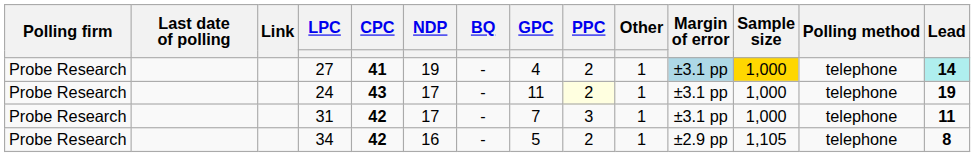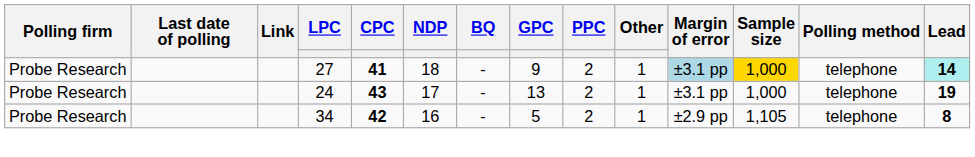(430, 70) 19 -> (430, 70) 18
(536, 70) 4 -> (536, 70) 9
(536, 93) 11 -> (536, 93) 13
(589, 93) lightyellow background -> (589, 93) no background
- row: (325, 116)
